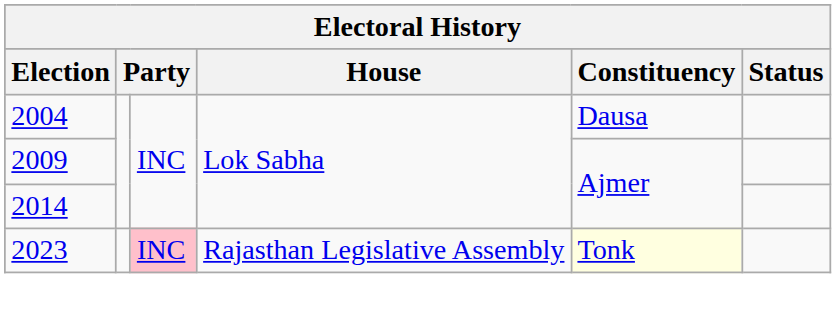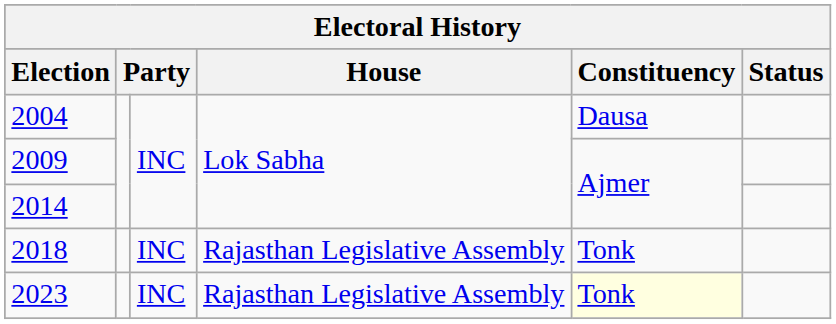+ row: (40, 250)
(161, 250) pink background -> (161, 294) no background
